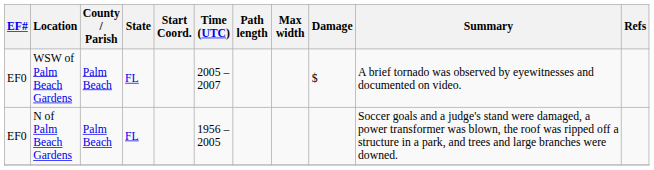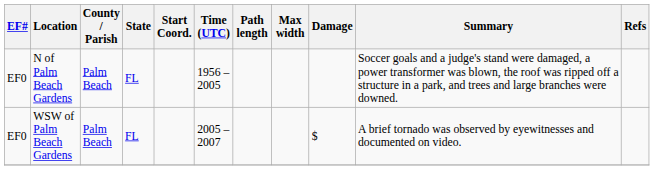rows swapped: (53, 136) <-> (54, 78)
